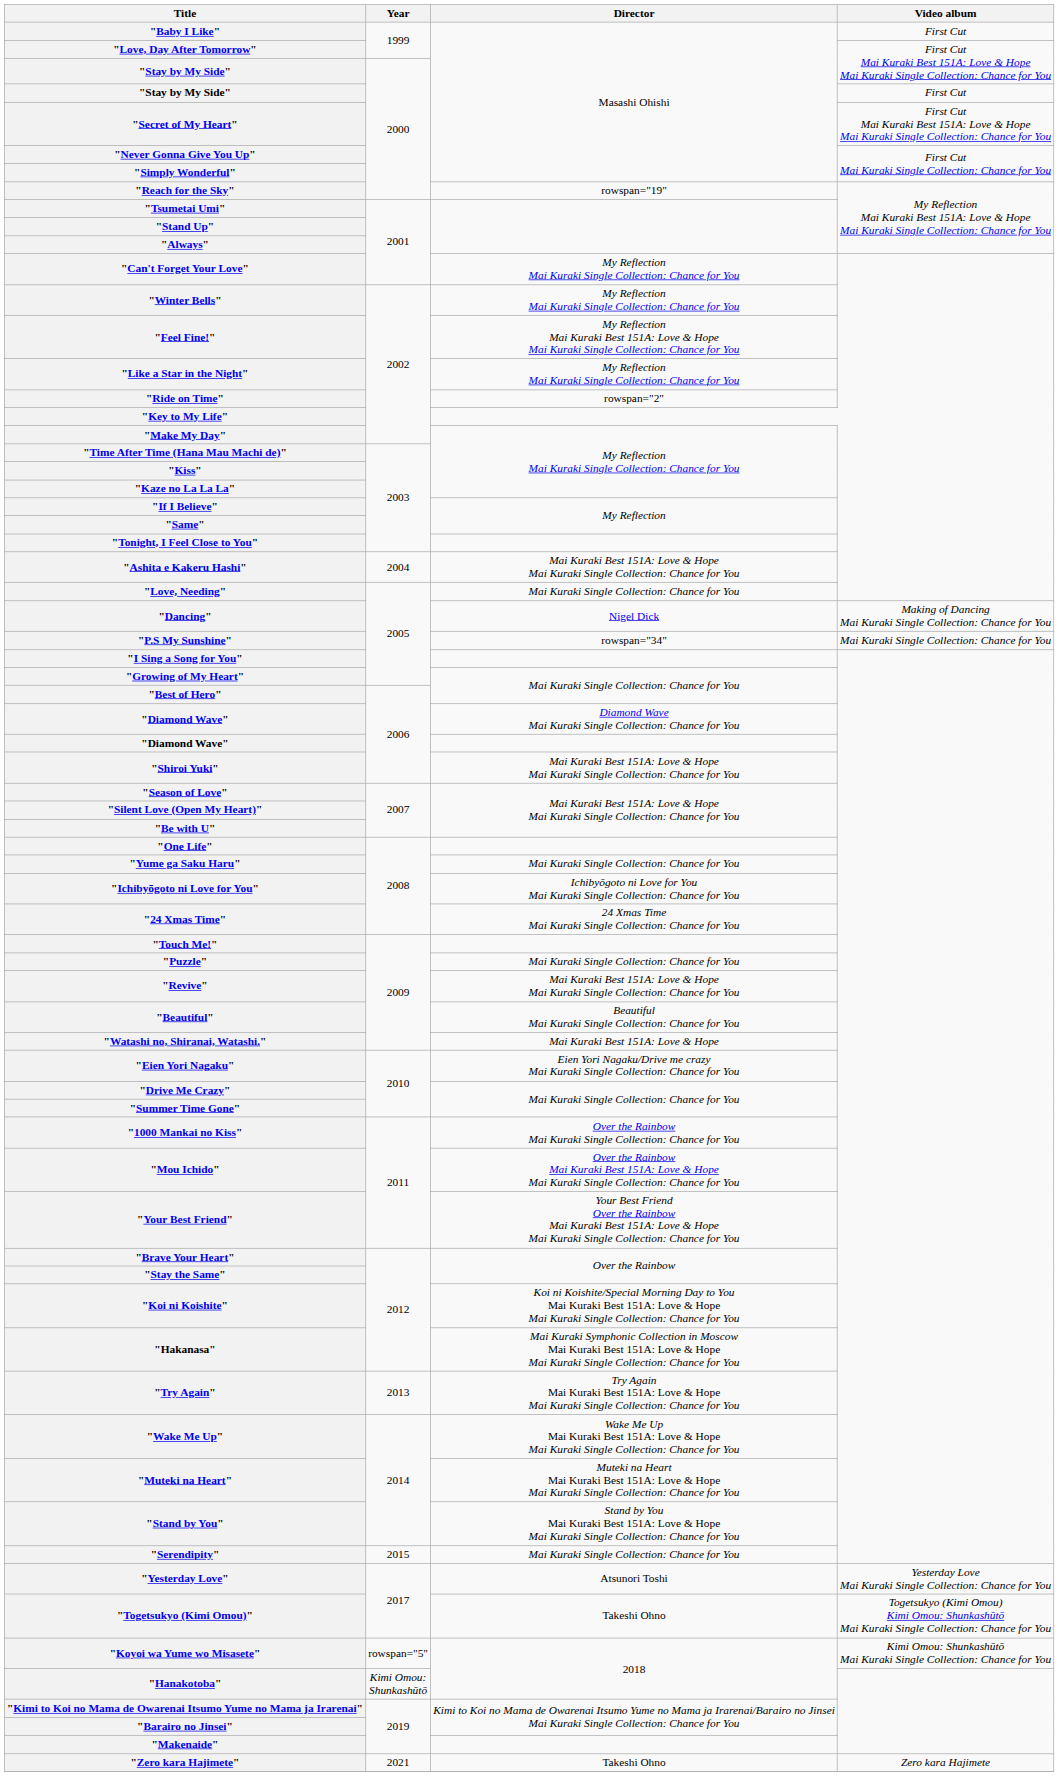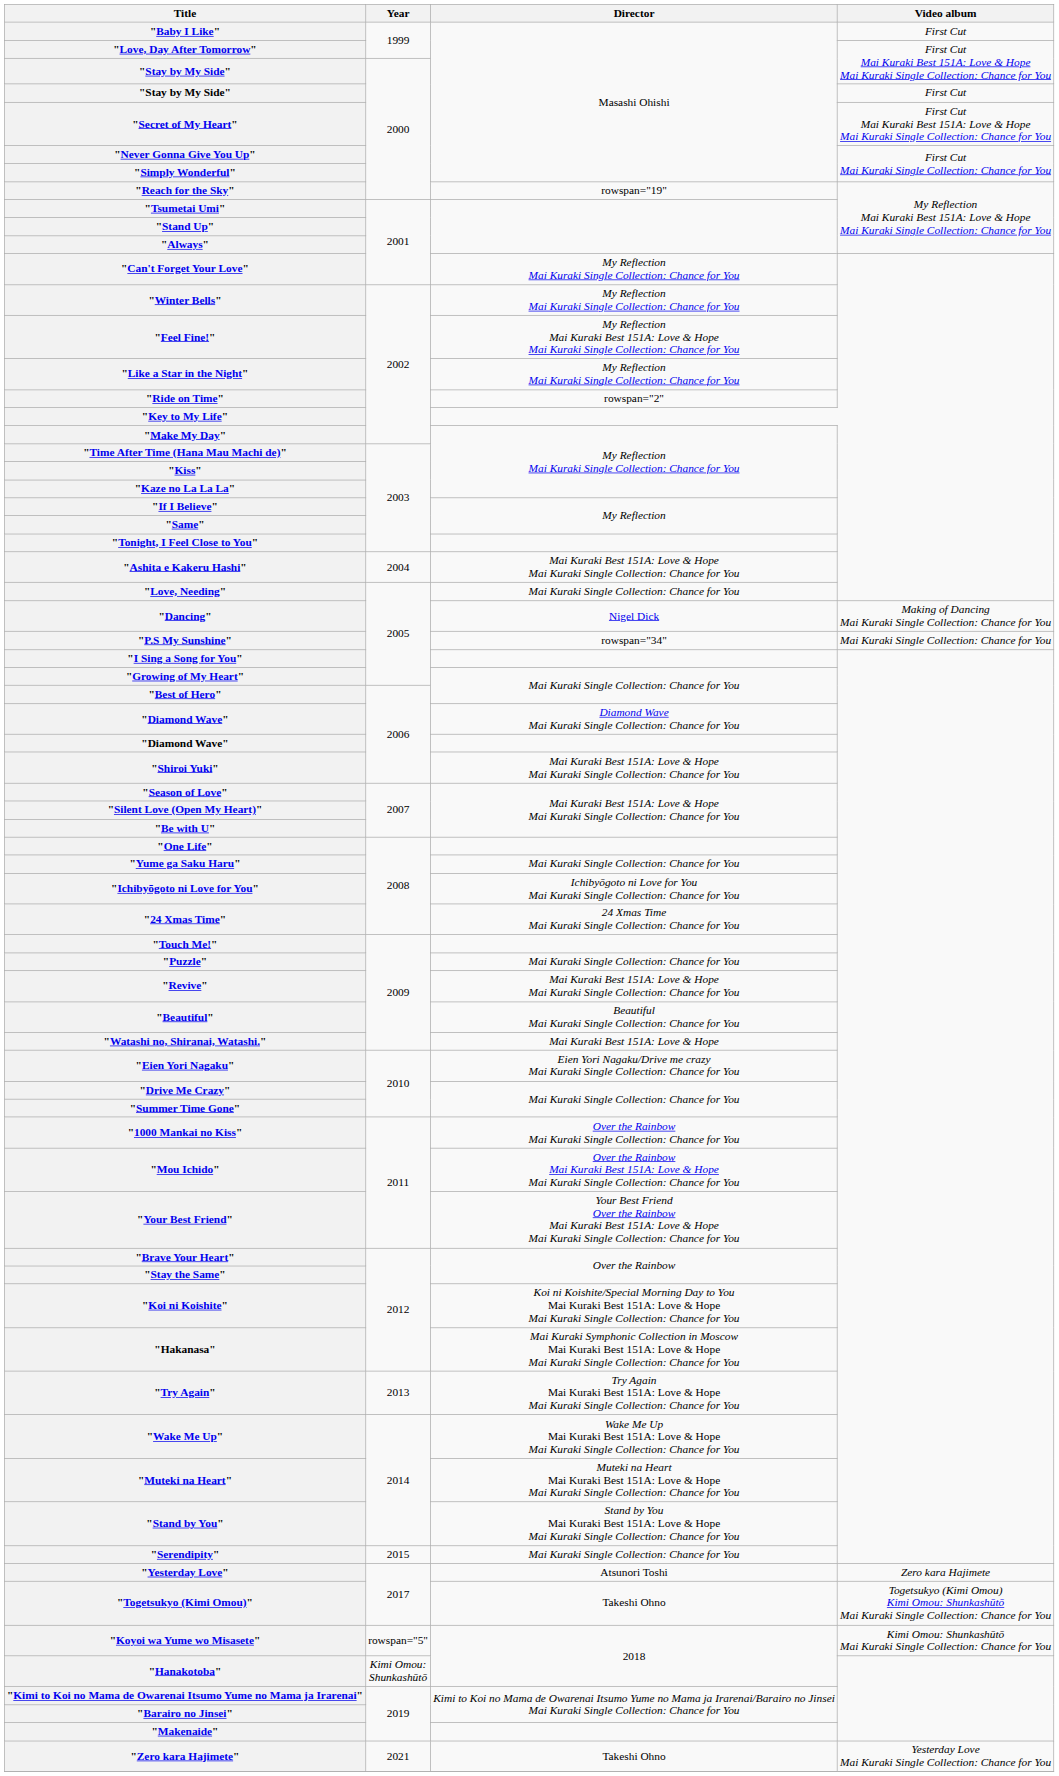(946, 1578) Yesterday Love Mai Kuraki Single Collection: Chance for You -> (946, 1572) Zero kara Hajimete
(946, 1762) Zero kara Hajimete -> (946, 1756) Yesterday Love Mai Kuraki Single Collection: Chance for You
